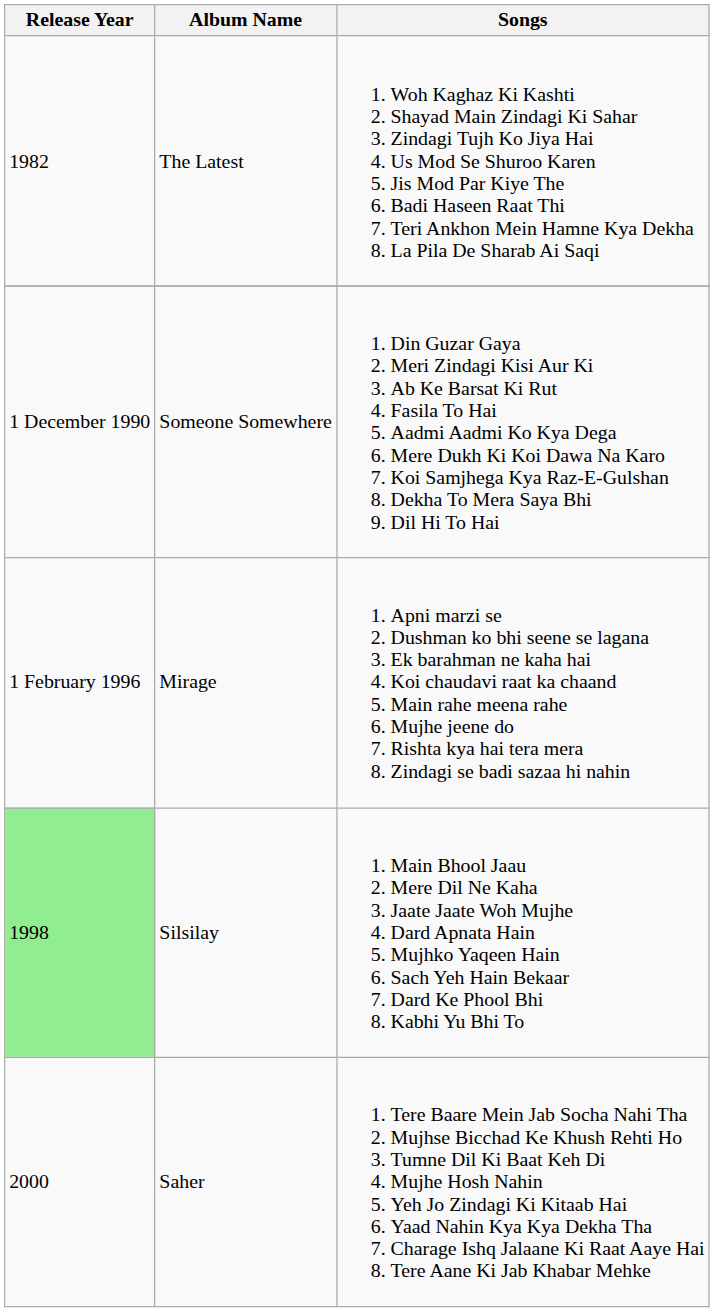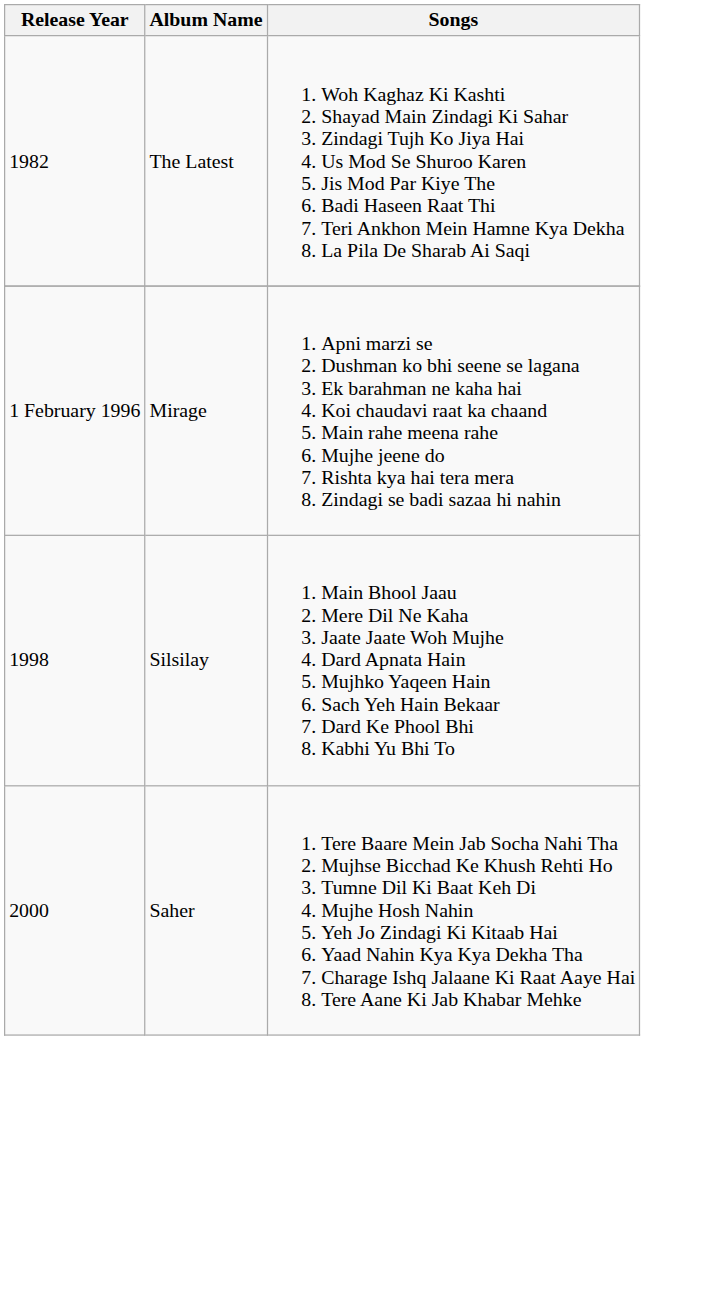- row: (246, 421)
(29, 932) lightgreen background -> (29, 660) no background
